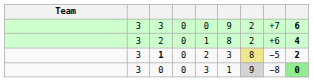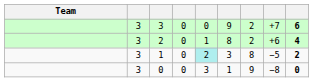(161, 55) bold -> (161, 55) normal
(206, 55) no background -> (206, 55) paleturquoise background
(252, 55) khaki background -> (252, 55) no background
(252, 70) lightgrey background -> (252, 70) no background
(297, 70) lightgreen background -> (297, 70) no background
